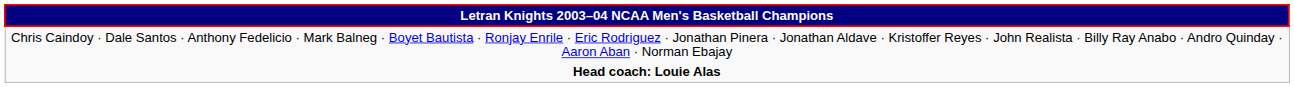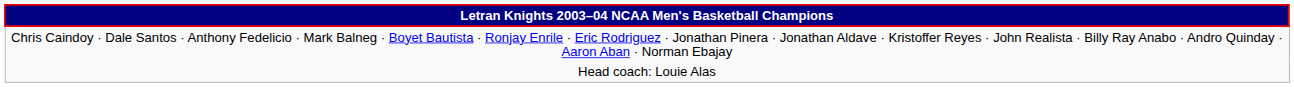(647, 72) bold -> (647, 72) normal
